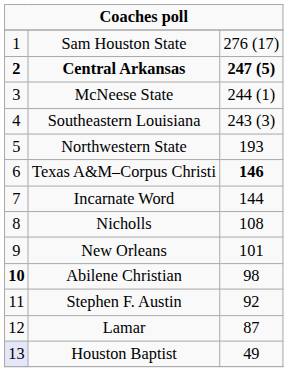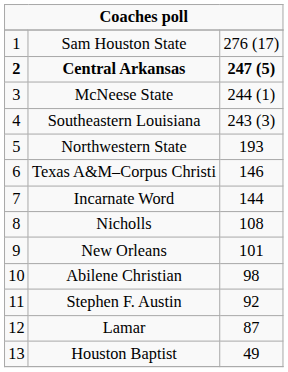(251, 172) bold -> (251, 172) normal
(16, 276) bold -> (16, 276) normal
(16, 353) lavender background -> (16, 353) no background
